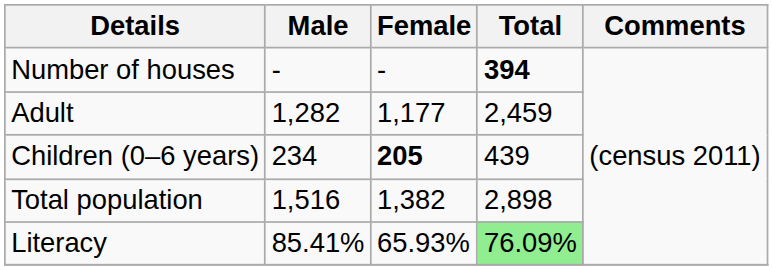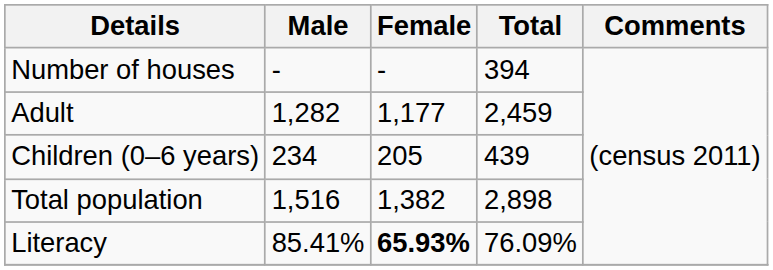(507, 69) bold -> (507, 69) normal
(400, 156) bold -> (400, 156) normal
(423, 243) normal -> (423, 243) bold
(530, 243) lightgreen background -> (530, 243) no background
